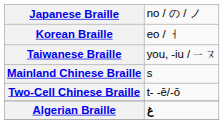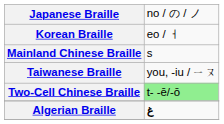rows swapped: (74, 73) <-> (74, 54)
(163, 91) no background -> (163, 91) lightgreen background
